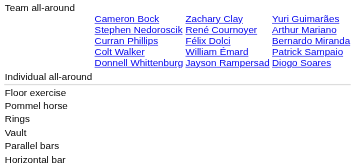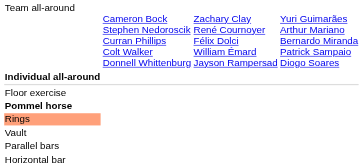(49, 76) normal -> (53, 76) bold
(36, 106) normal -> (38, 106) bold
(17, 119) no background -> (17, 119) lightsalmon background
